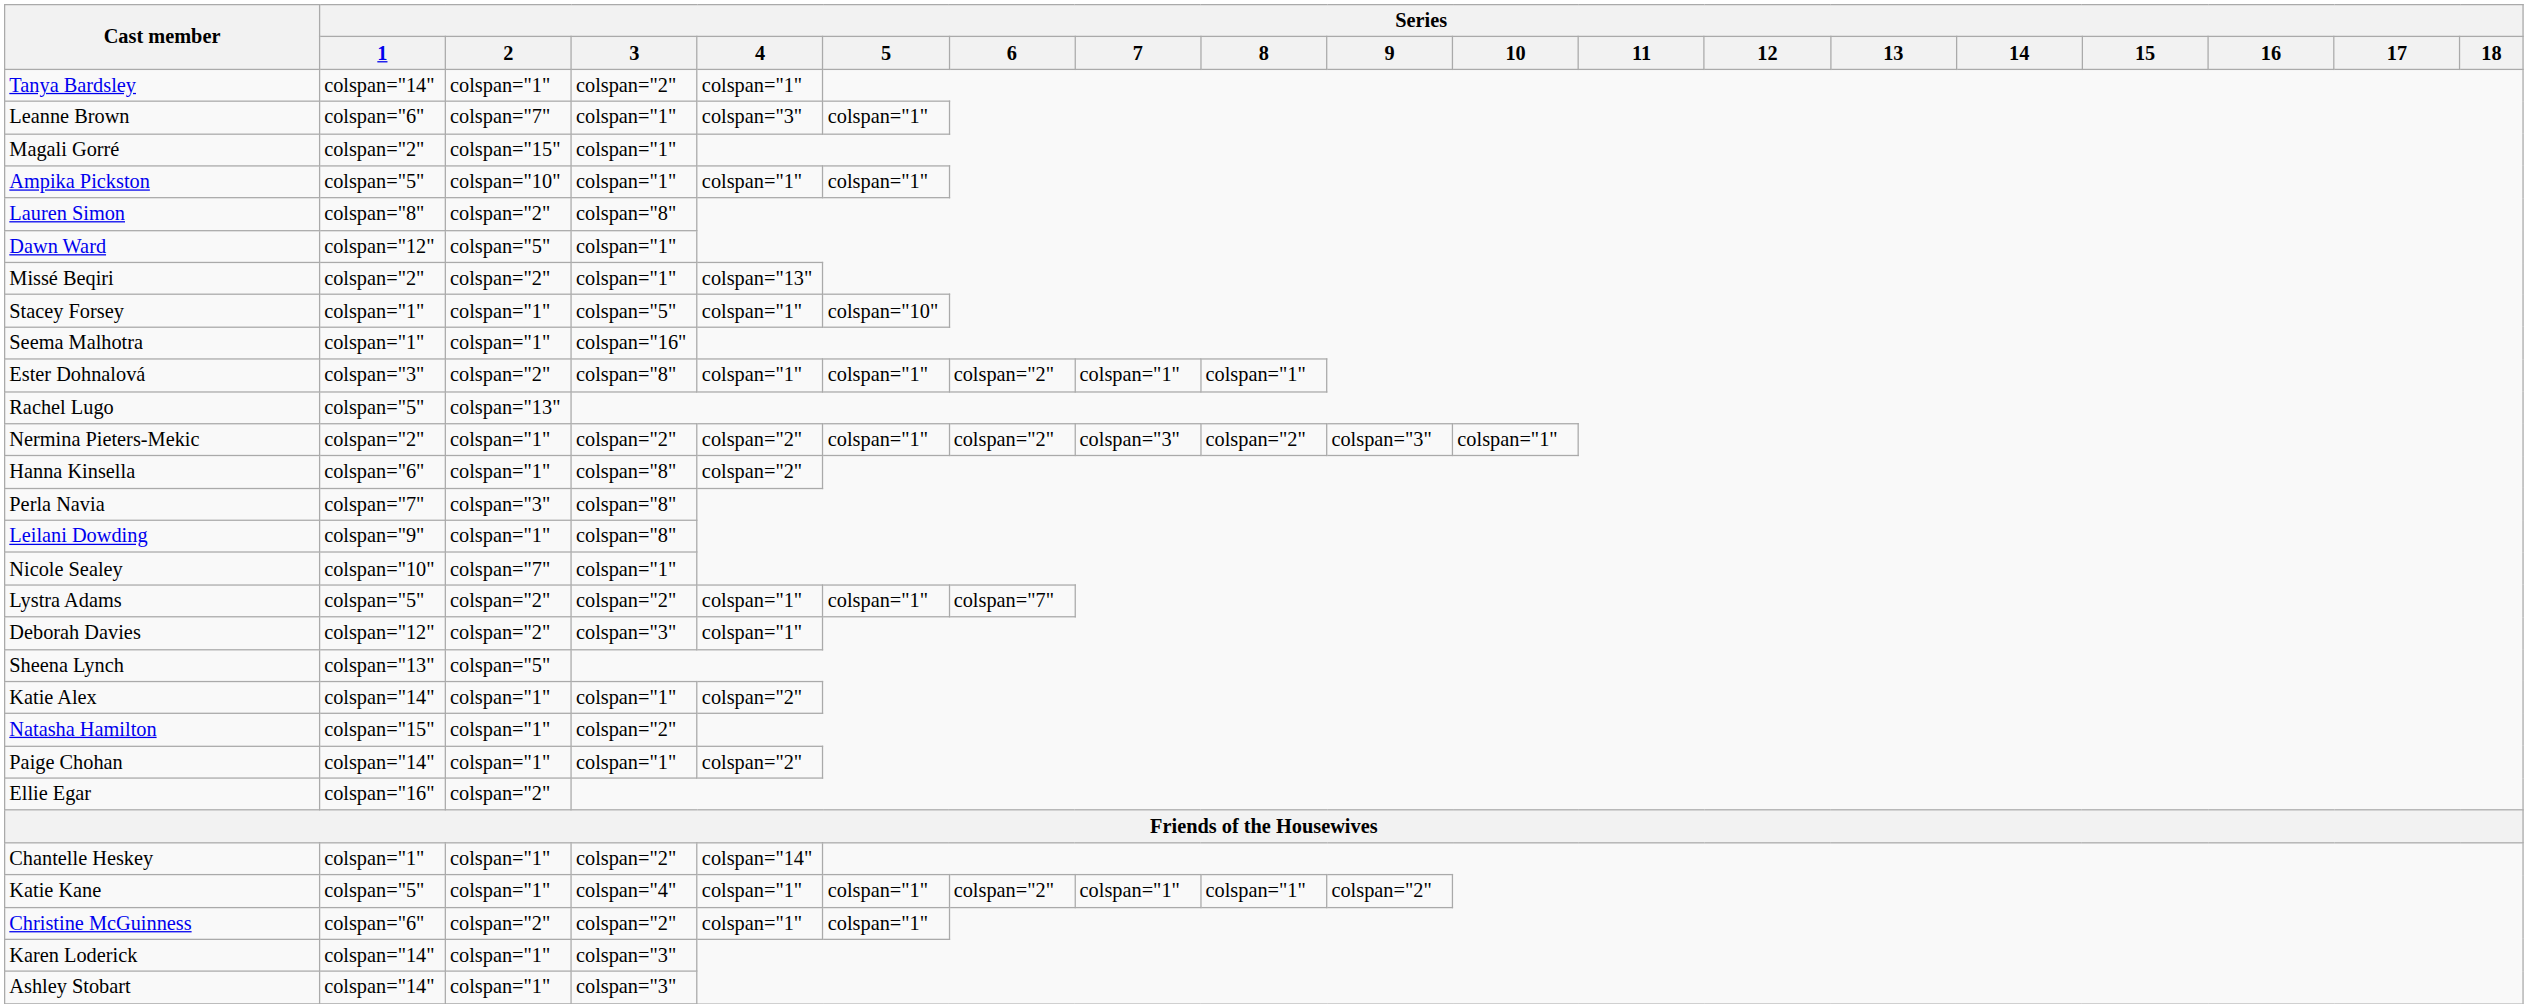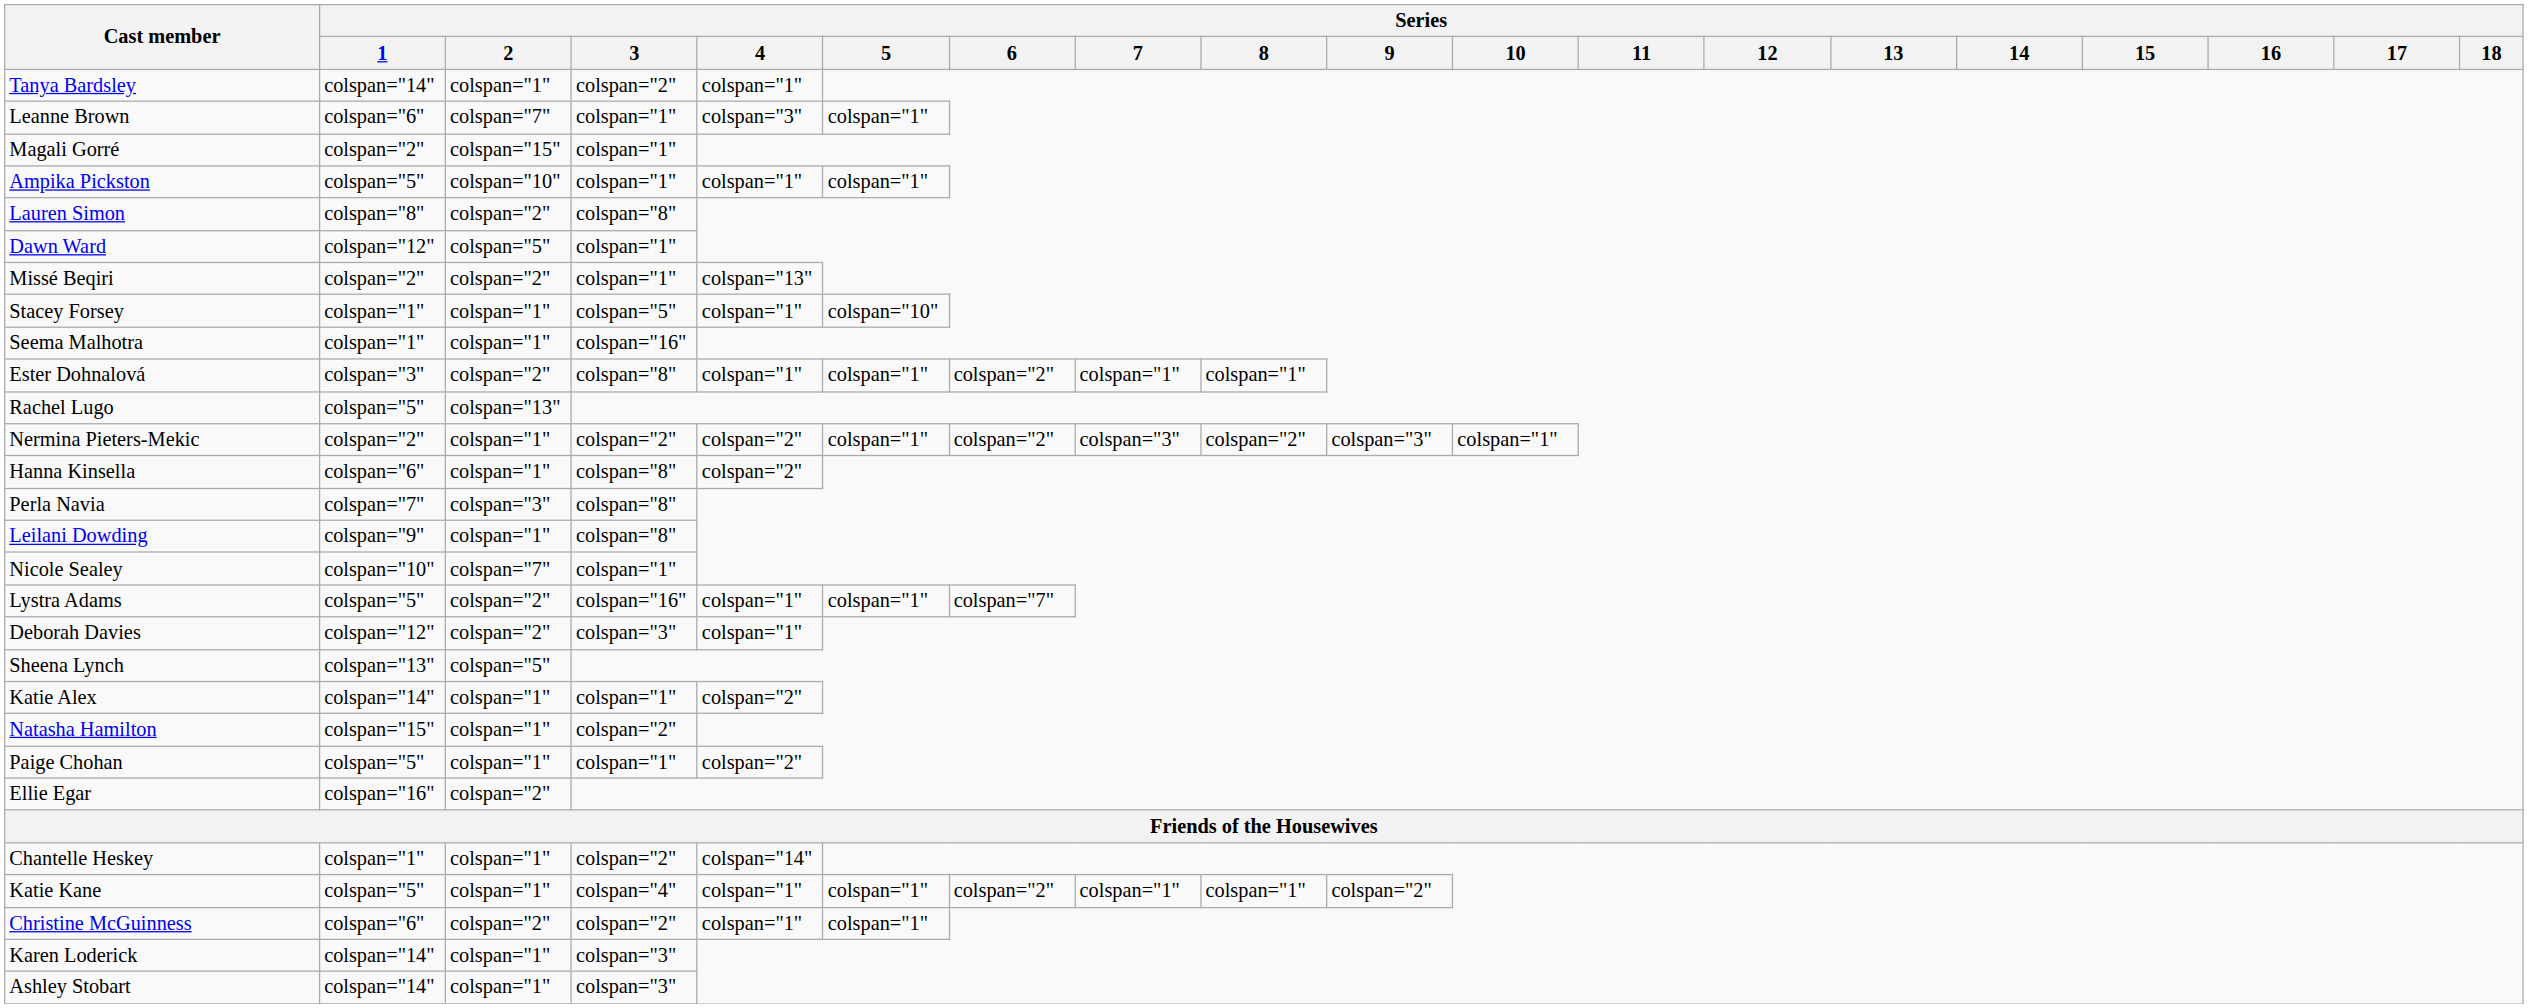(626, 600) colspan="2" -> (631, 600) colspan="16"
(379, 761) colspan="14" -> (374, 761) colspan="5"
